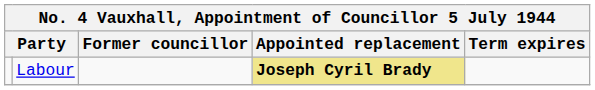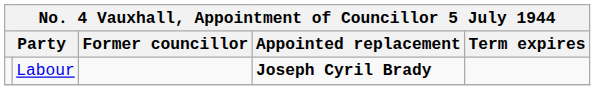(344, 71) khaki background -> (344, 71) no background
